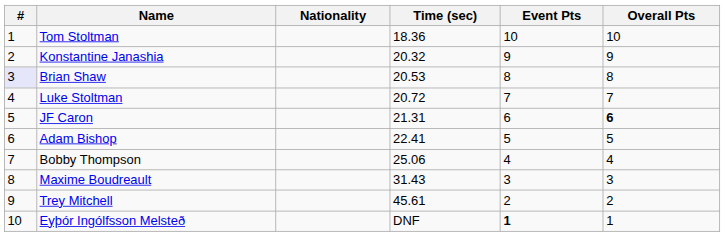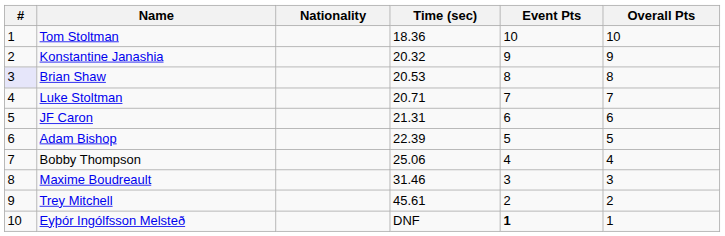(409, 97) 20.72 -> (409, 97) 20.71
(610, 118) bold -> (610, 118) normal
(409, 139) 22.41 -> (409, 139) 22.39
(409, 180) 31.43 -> (409, 180) 31.46
